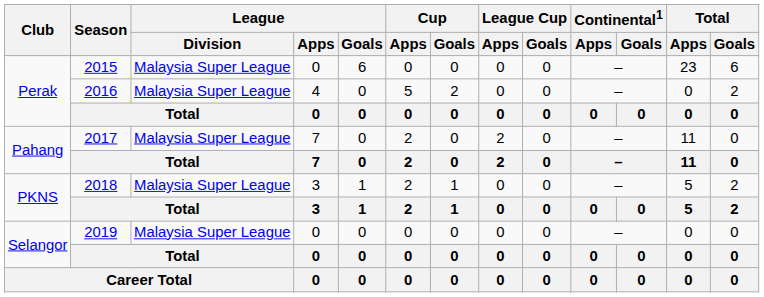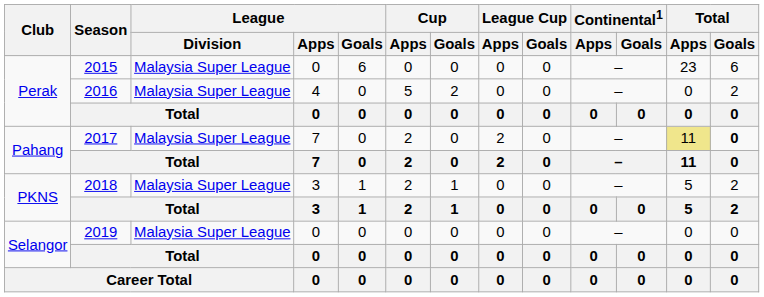(688, 138) no background -> (688, 138) khaki background
(734, 138) normal -> (734, 138) bold
